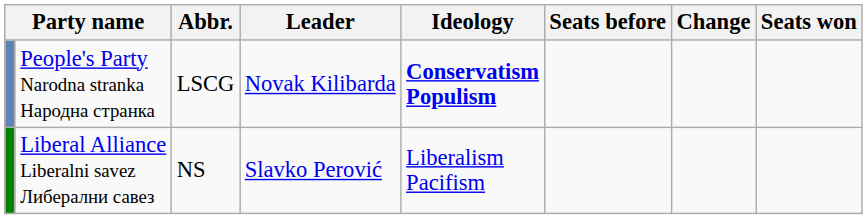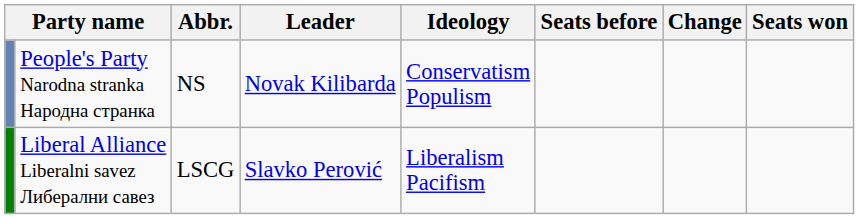(205, 83) LSCG -> (191, 83) NS
(473, 83) bold -> (468, 83) normal
(191, 170) NS -> (205, 170) LSCG
